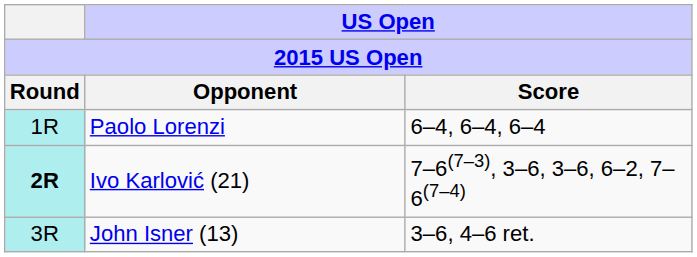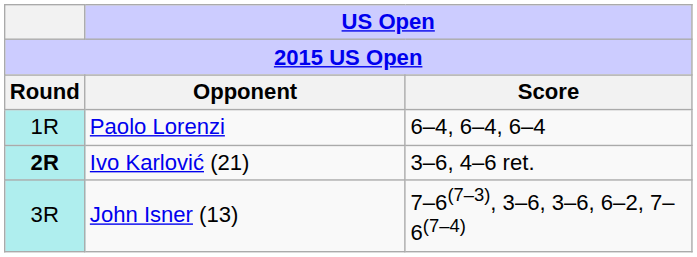(543, 180) 7–6(7–3), 3–6, 3–6, 6–2, 7–6(7–4) -> (473, 162) 3–6, 4–6 ret.
(473, 233) 3–6, 4–6 ret. -> (543, 215) 7–6(7–3), 3–6, 3–6, 6–2, 7–6(7–4)
